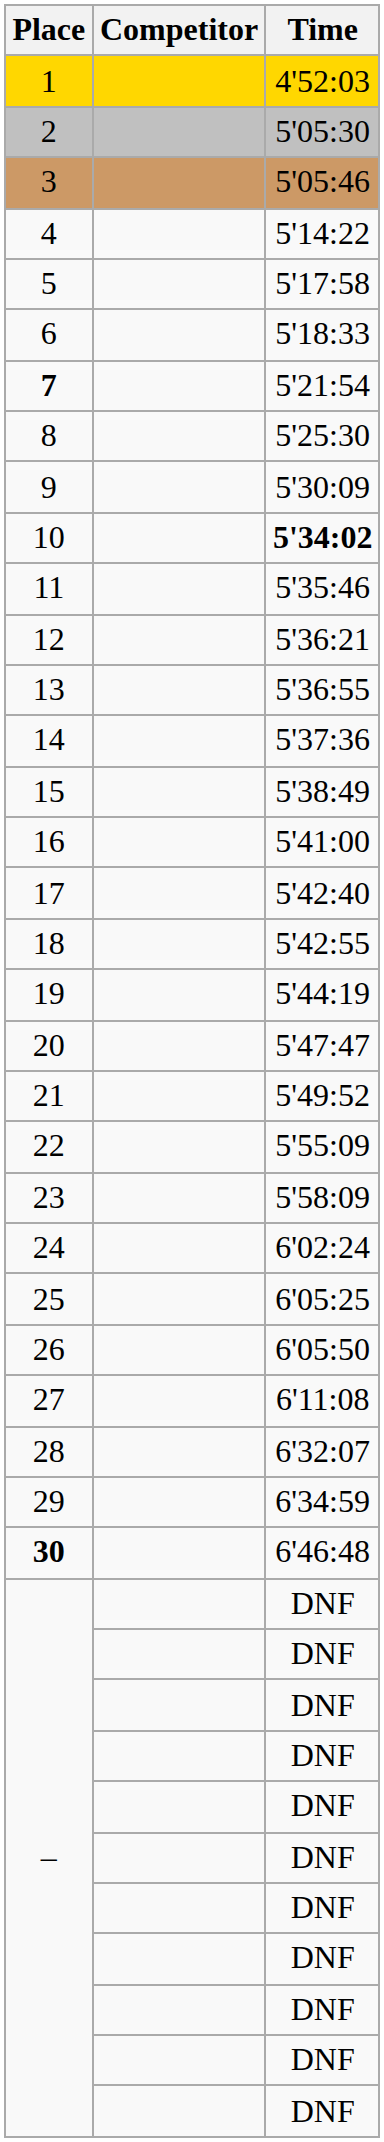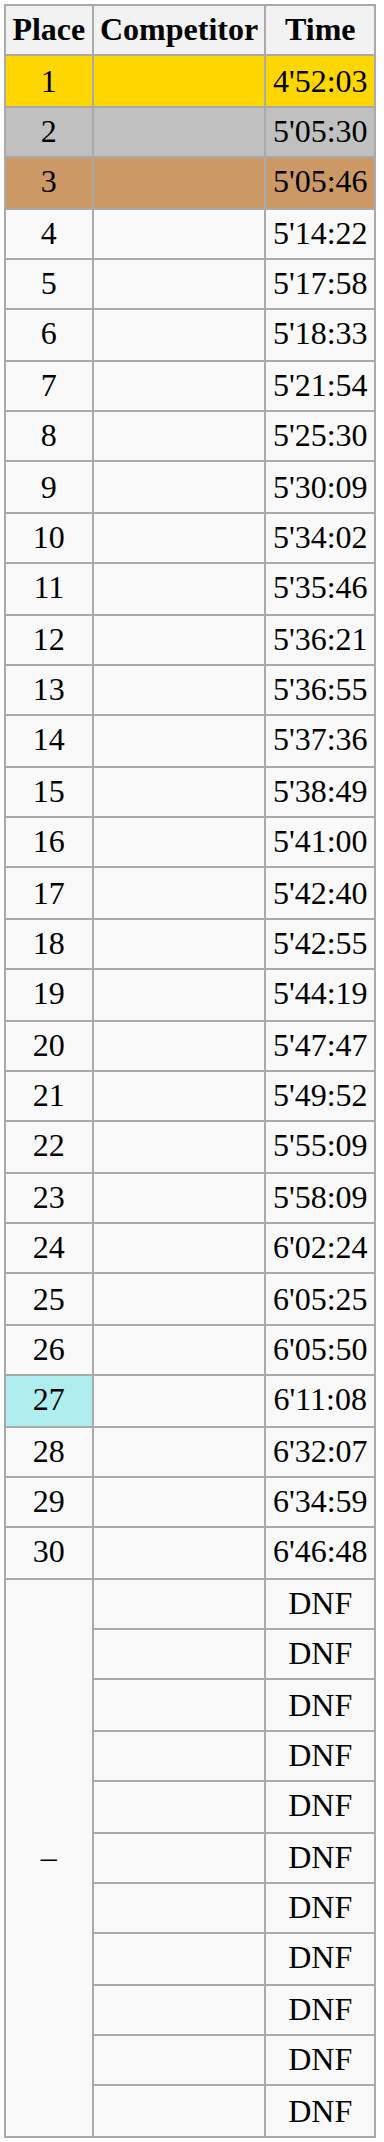(49, 385) bold -> (49, 385) normal
(323, 537) bold -> (320, 537) normal
(49, 1400) no background -> (49, 1400) paleturquoise background
(49, 1552) bold -> (49, 1552) normal
